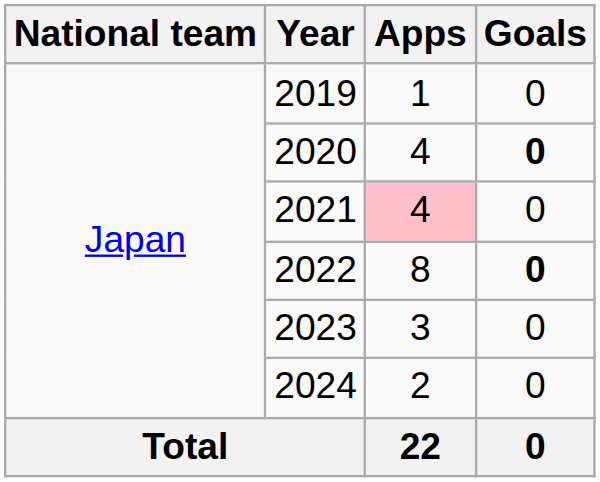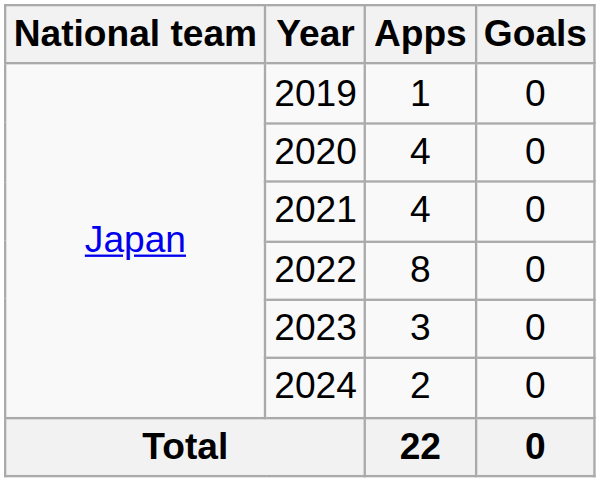(535, 151) bold -> (535, 151) normal
(420, 210) pink background -> (420, 210) no background
(535, 269) bold -> (535, 269) normal
